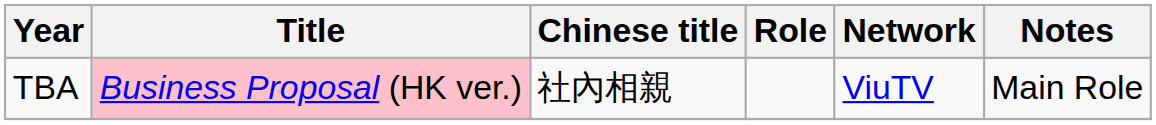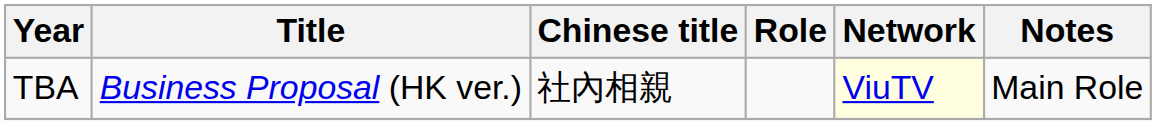(311, 87) pink background -> (311, 87) no background
(888, 87) no background -> (888, 87) lightyellow background
